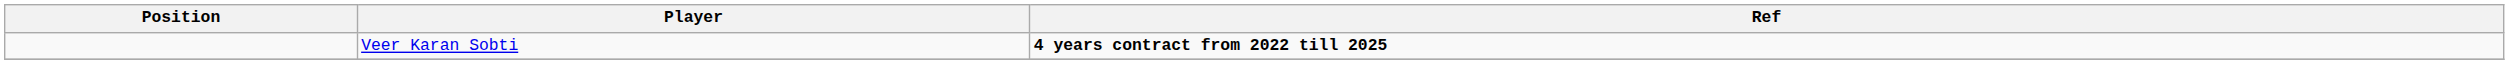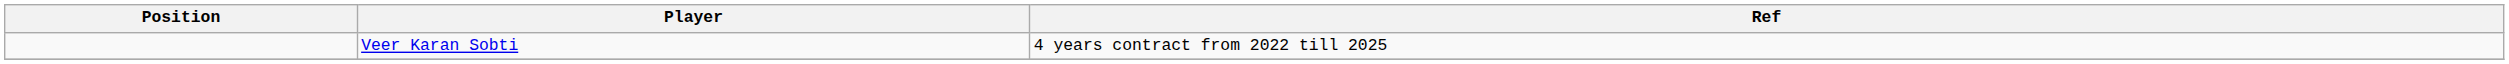(1211, 46) bold -> (1211, 46) normal
